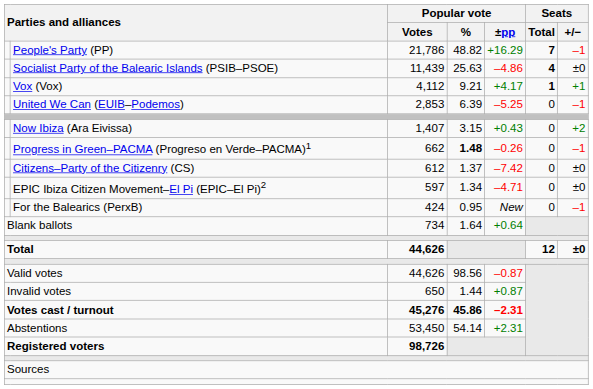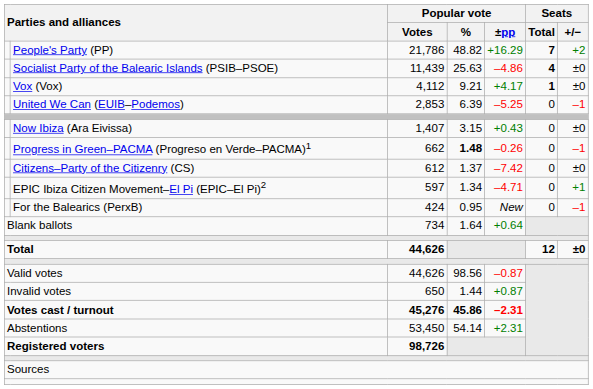(579, 50) –1 -> (579, 50) +2
(579, 86) +1 -> (579, 86) ±0
(579, 128) +2 -> (579, 128) ±0
(579, 188) ±0 -> (579, 188) +1
